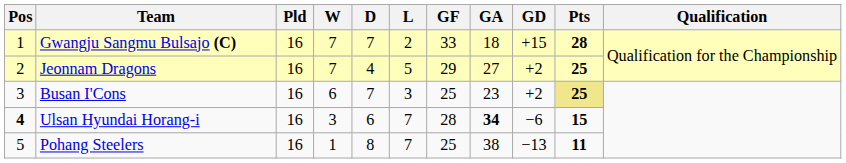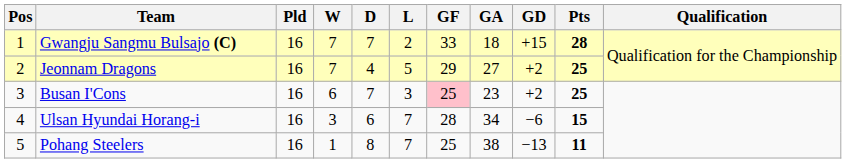(448, 94) no background -> (448, 94) pink background
(579, 94) khaki background -> (579, 94) no background
(20, 119) bold -> (20, 119) normal
(491, 119) bold -> (491, 119) normal
